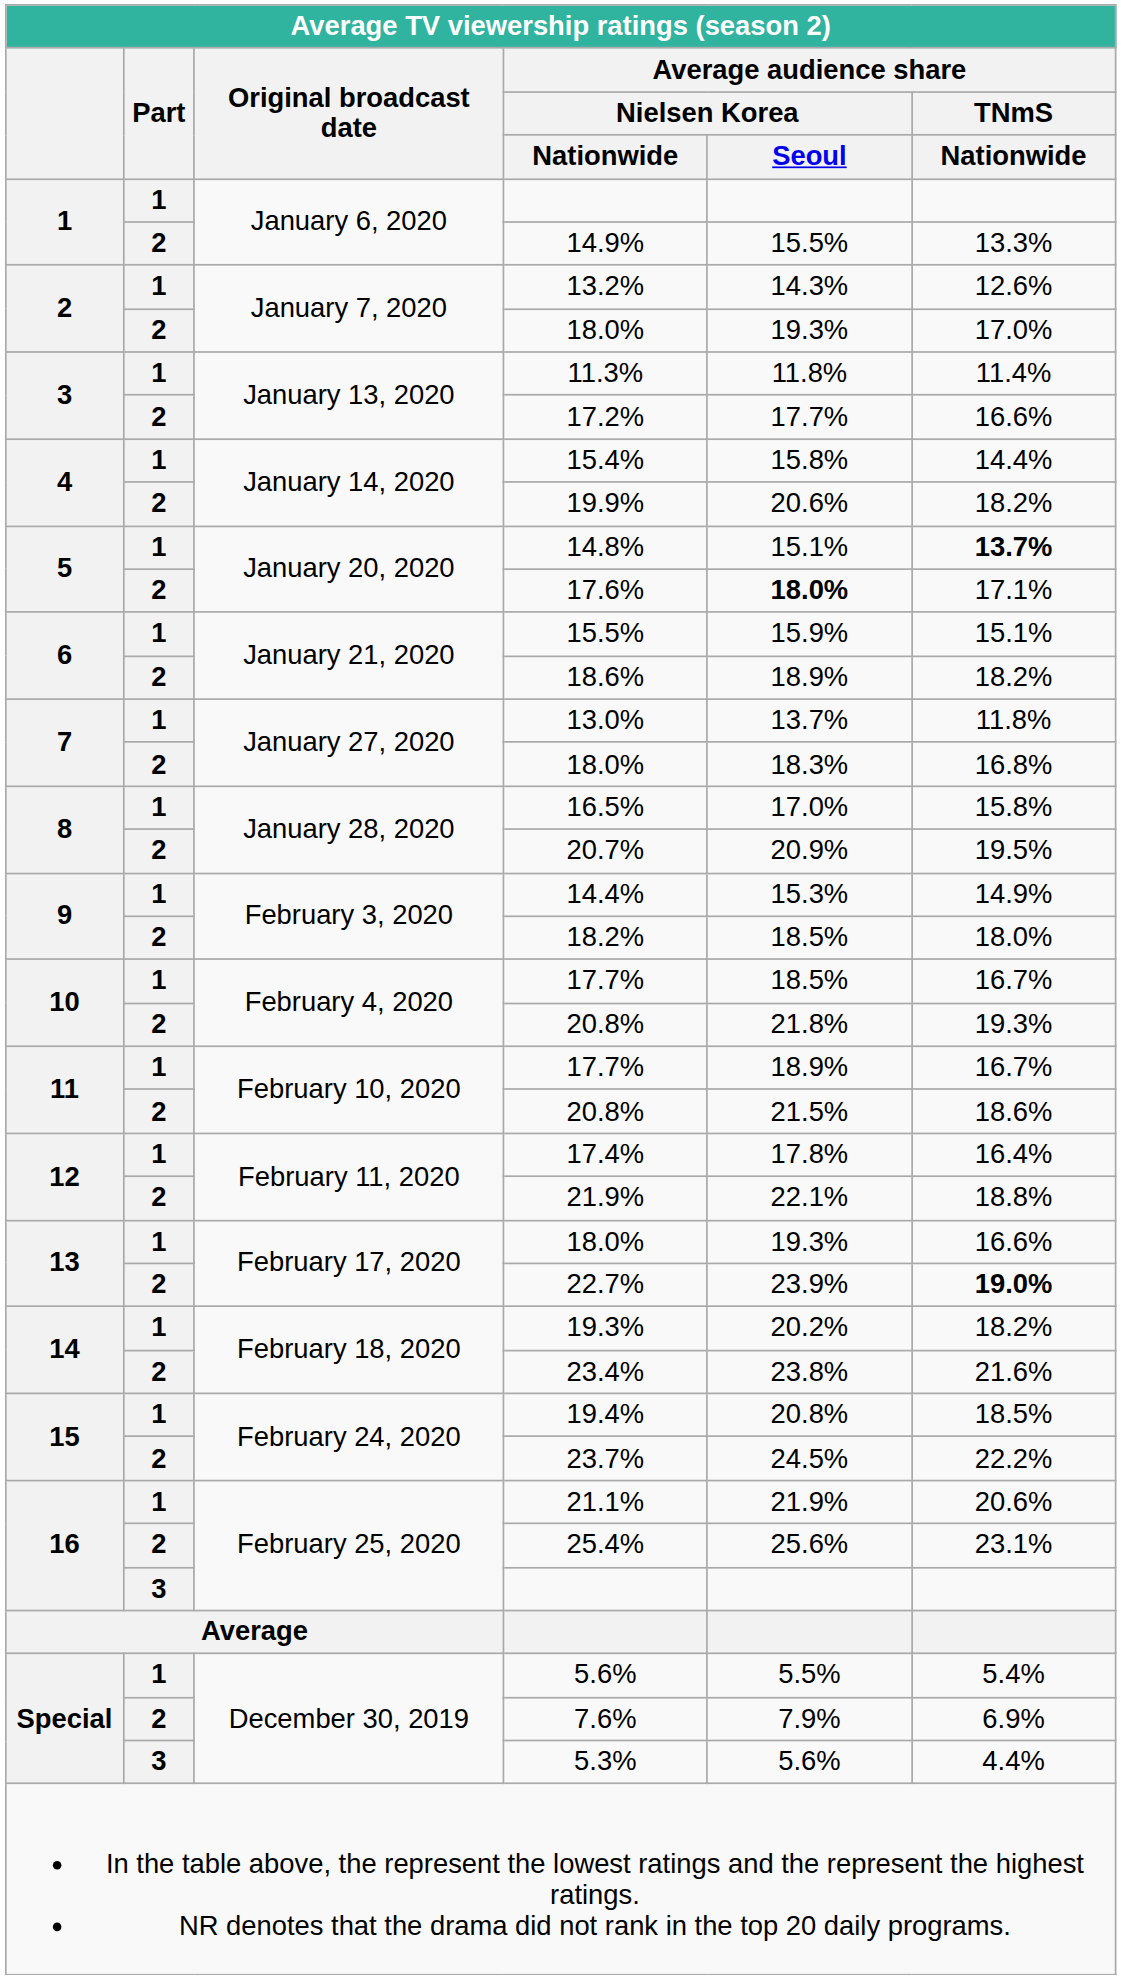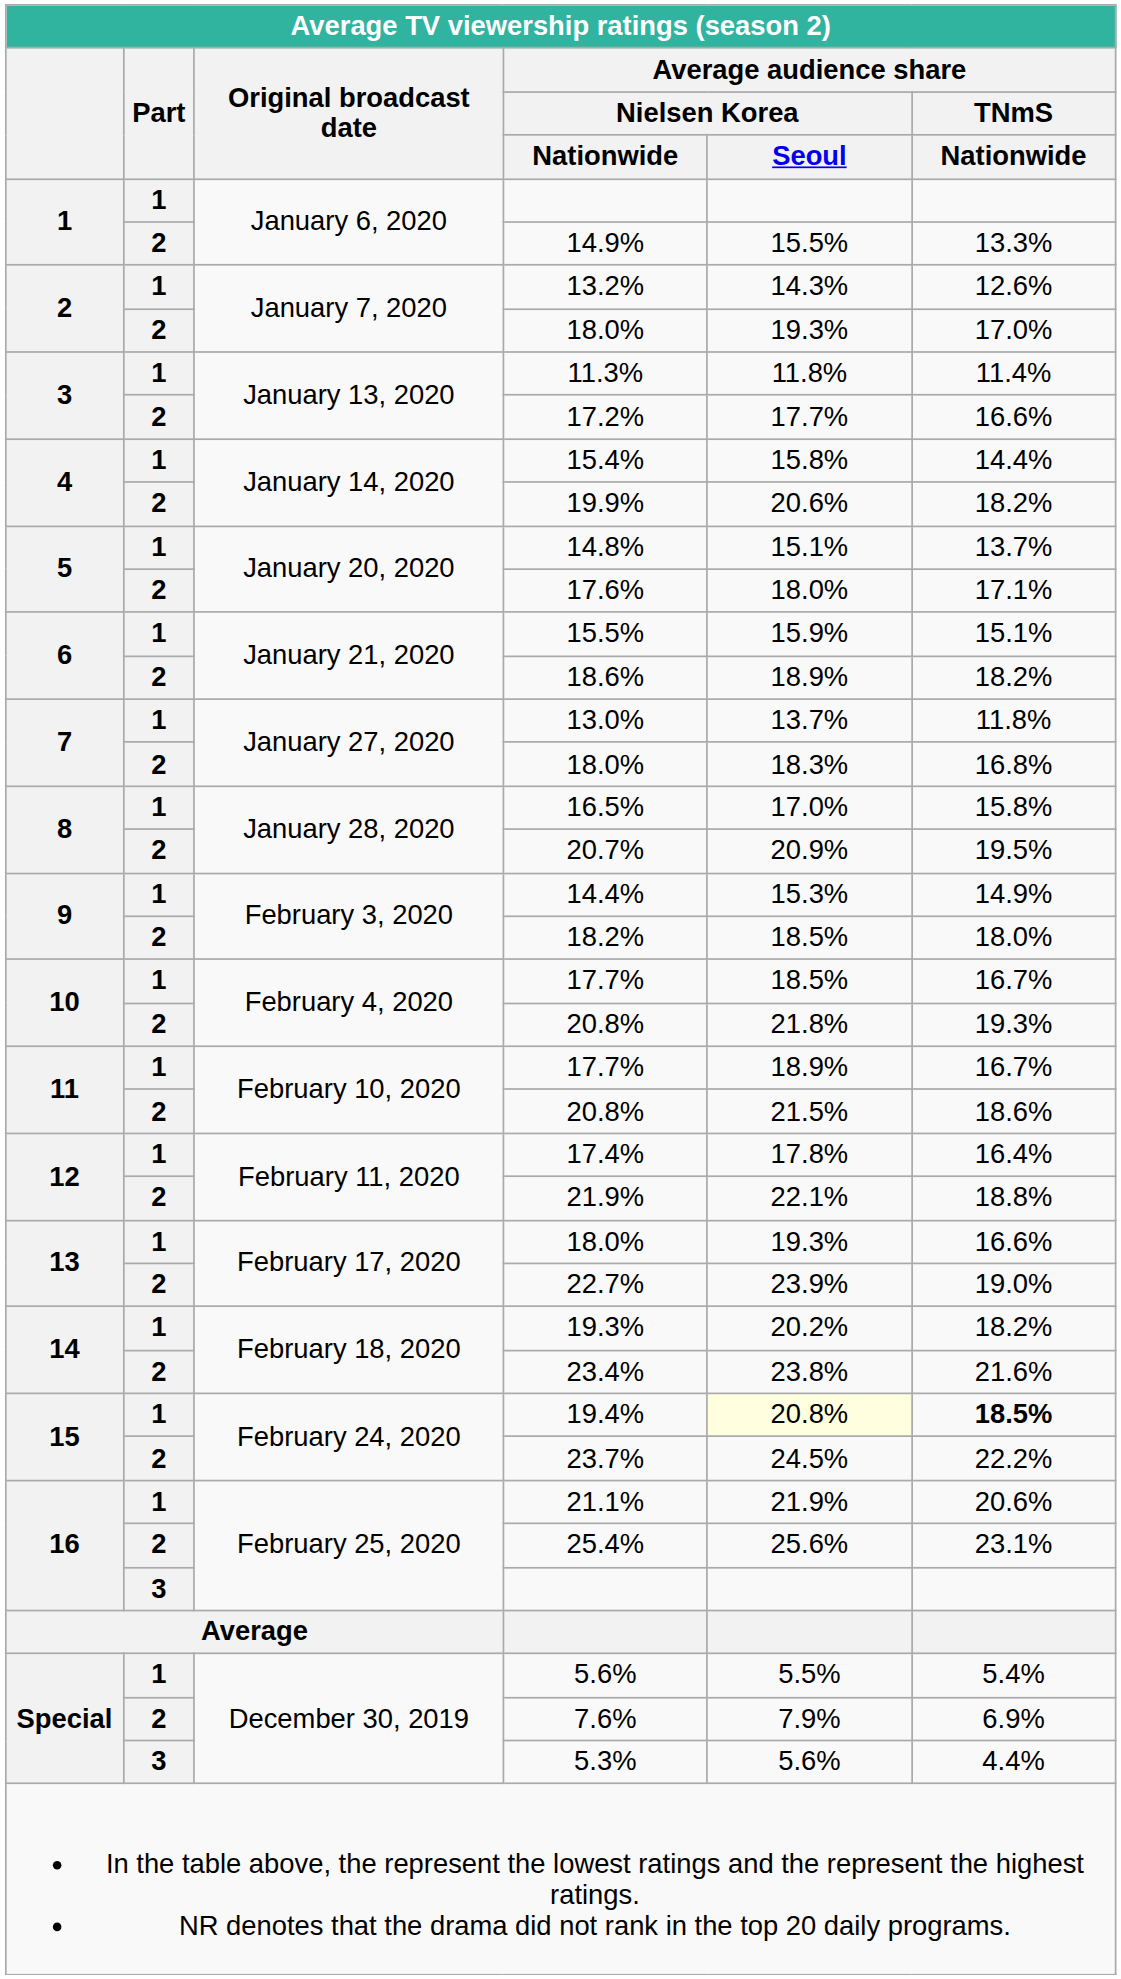(1014, 546) bold -> (1014, 546) normal
(809, 590) bold -> (809, 590) normal
(1014, 1284) bold -> (1014, 1284) normal
(809, 1414) no background -> (809, 1414) lightyellow background
(1014, 1414) normal -> (1014, 1414) bold
